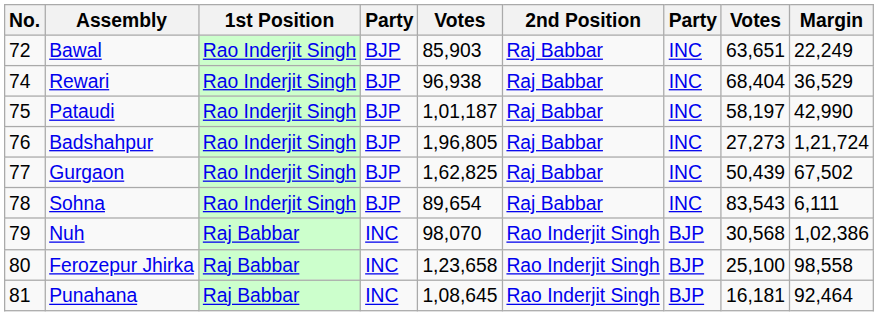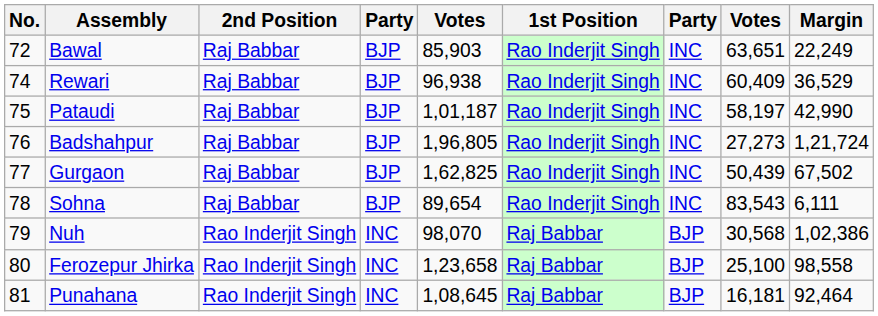columns swapped: (280, 20) <-> (583, 20)
(755, 81) 68,404 -> (755, 81) 60,409
